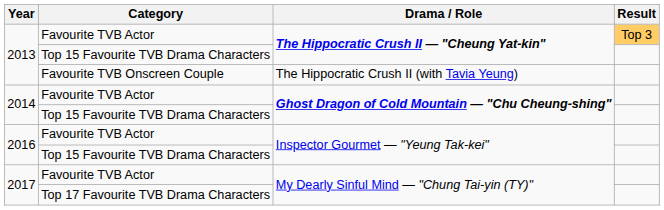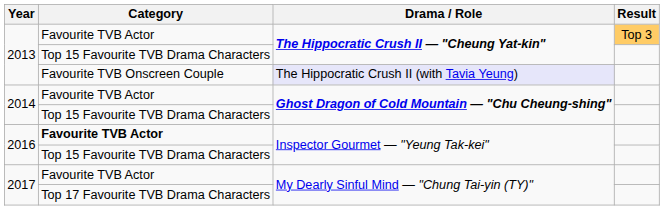(397, 74) no background -> (397, 74) lavender background
(98, 134) normal -> (102, 134) bold
